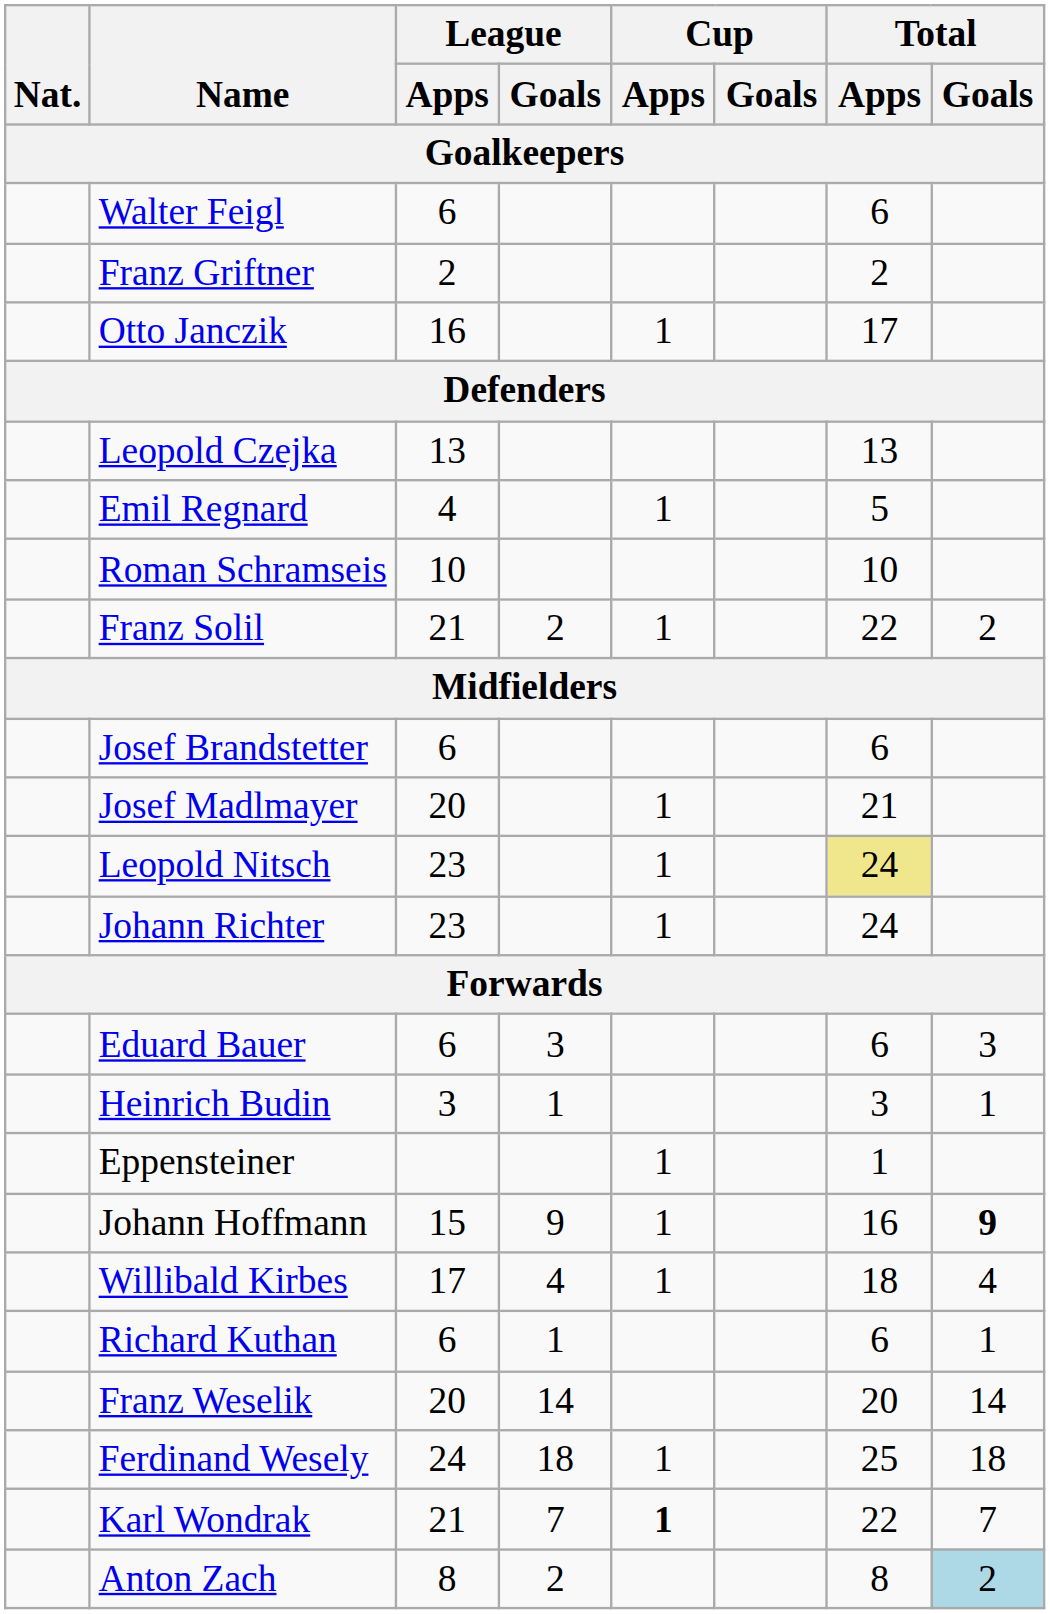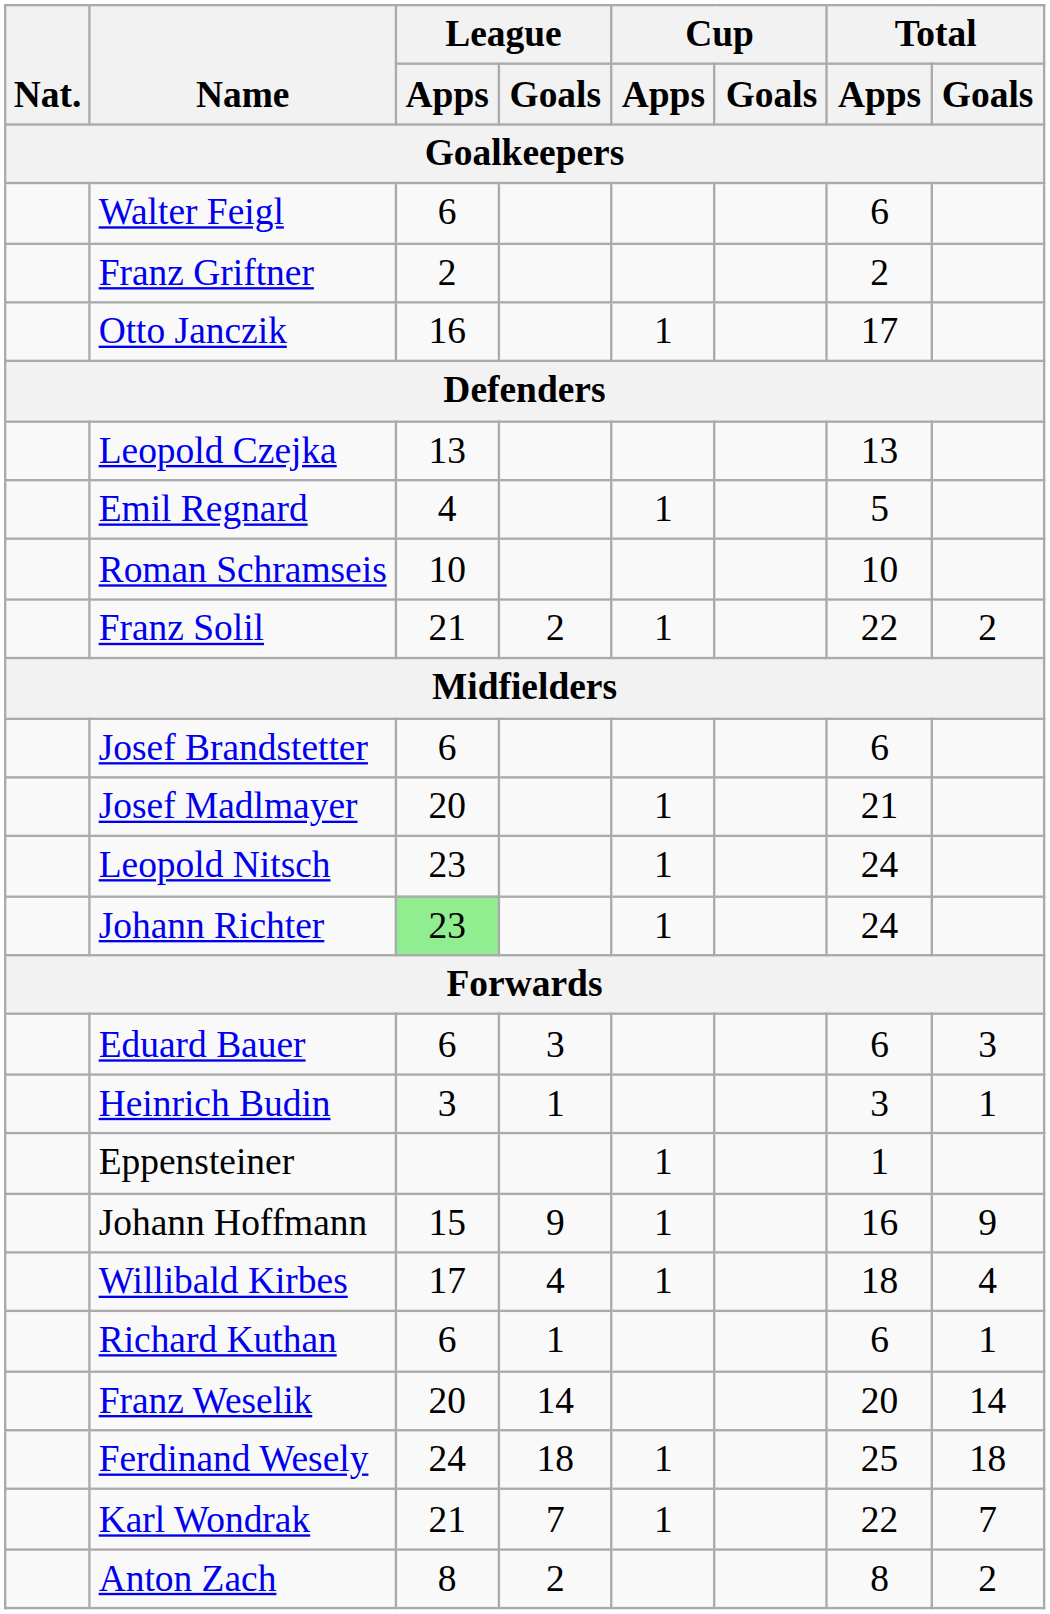(880, 865) khaki background -> (880, 865) no background
(447, 924) no background -> (447, 924) lightgreen background
(988, 1221) bold -> (988, 1221) normal
(663, 1518) bold -> (663, 1518) normal
(988, 1578) lightblue background -> (988, 1578) no background
